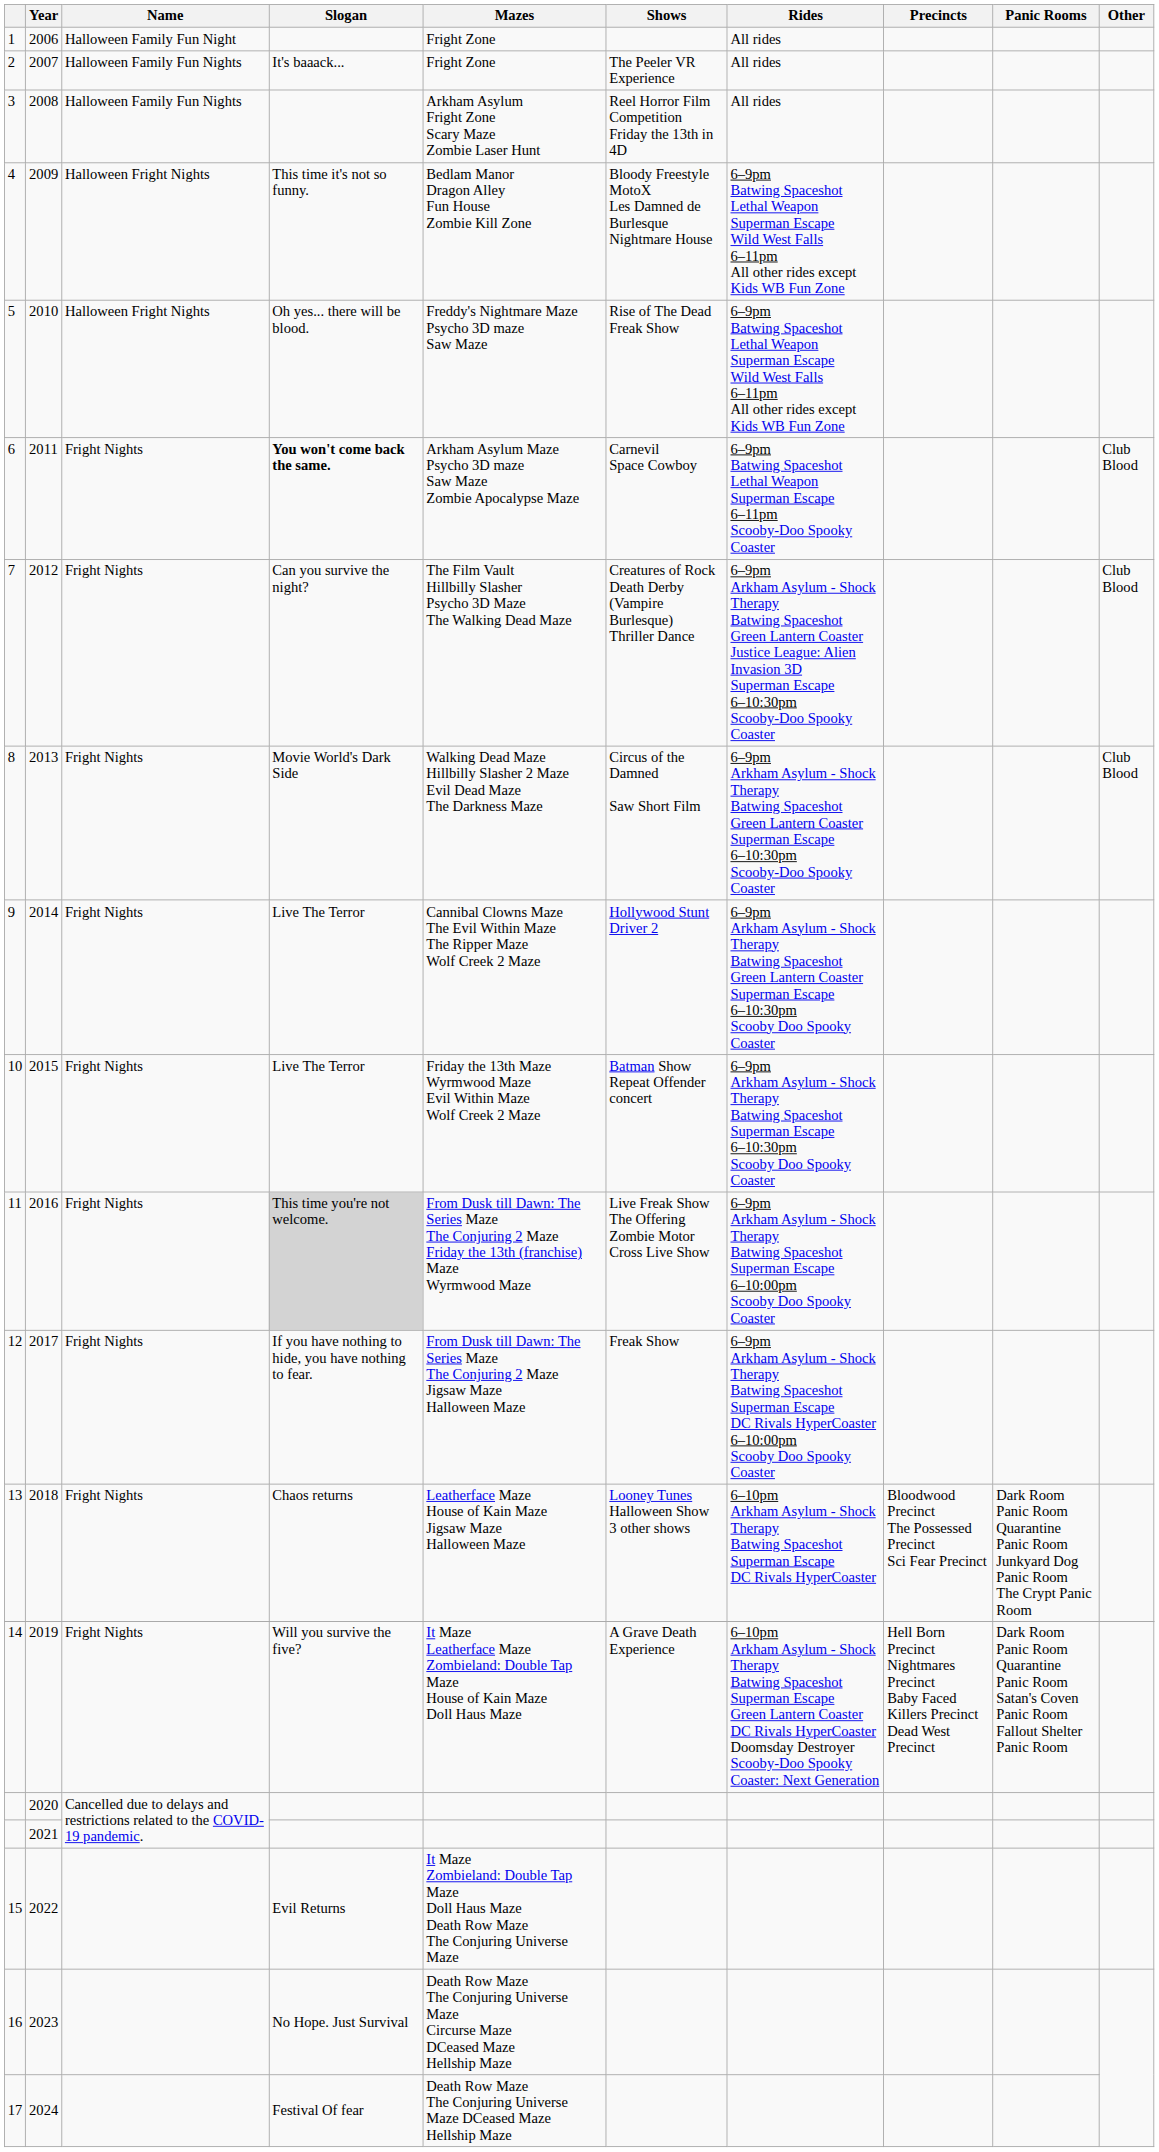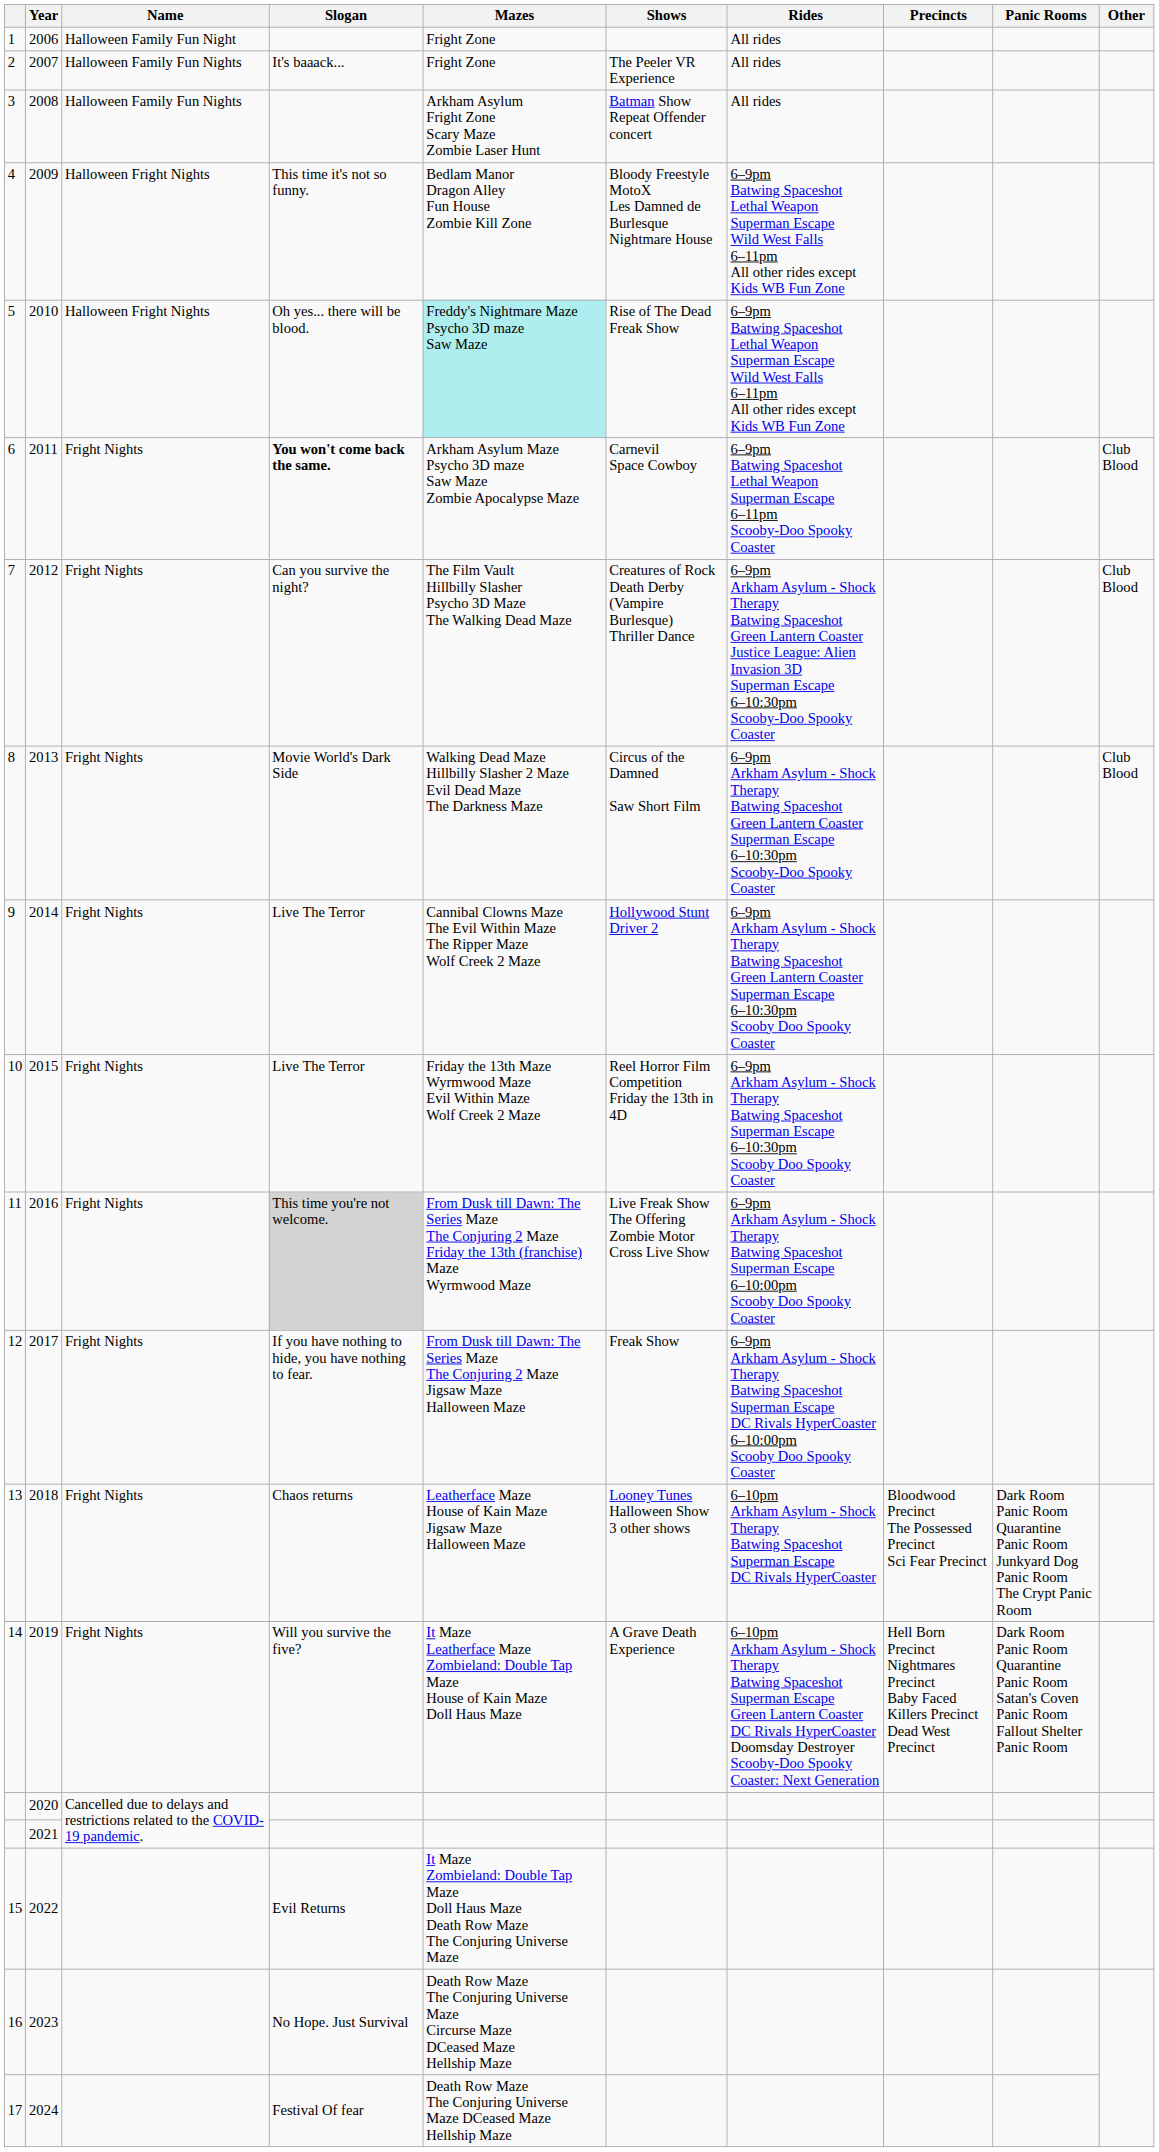(661, 126) Reel Horror Film Competition Friday the 13th in 4D -> (657, 118) Batman Show Repeat Offender concert
(502, 328) no background -> (502, 328) paleturquoise background
(657, 1082) Batman Show Repeat Offender concert -> (661, 1090) Reel Horror Film Competition Friday the 13th in 4D
